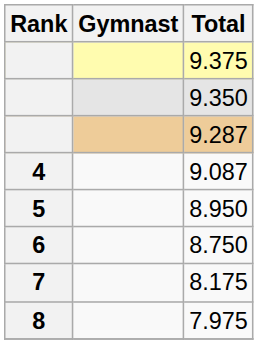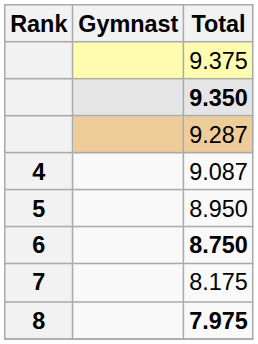(219, 98) normal -> (219, 98) bold
(219, 246) normal -> (219, 246) bold
(219, 320) normal -> (219, 320) bold
